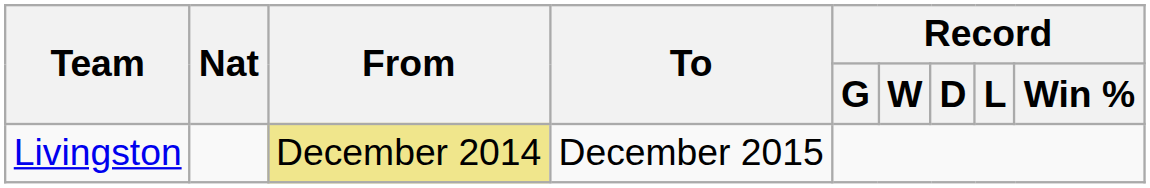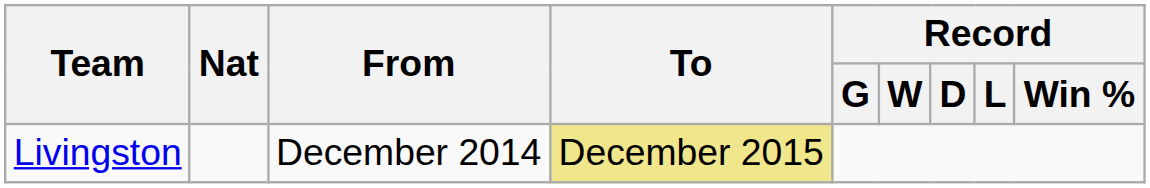(409, 152) khaki background -> (409, 152) no background
(691, 152) no background -> (691, 152) khaki background
